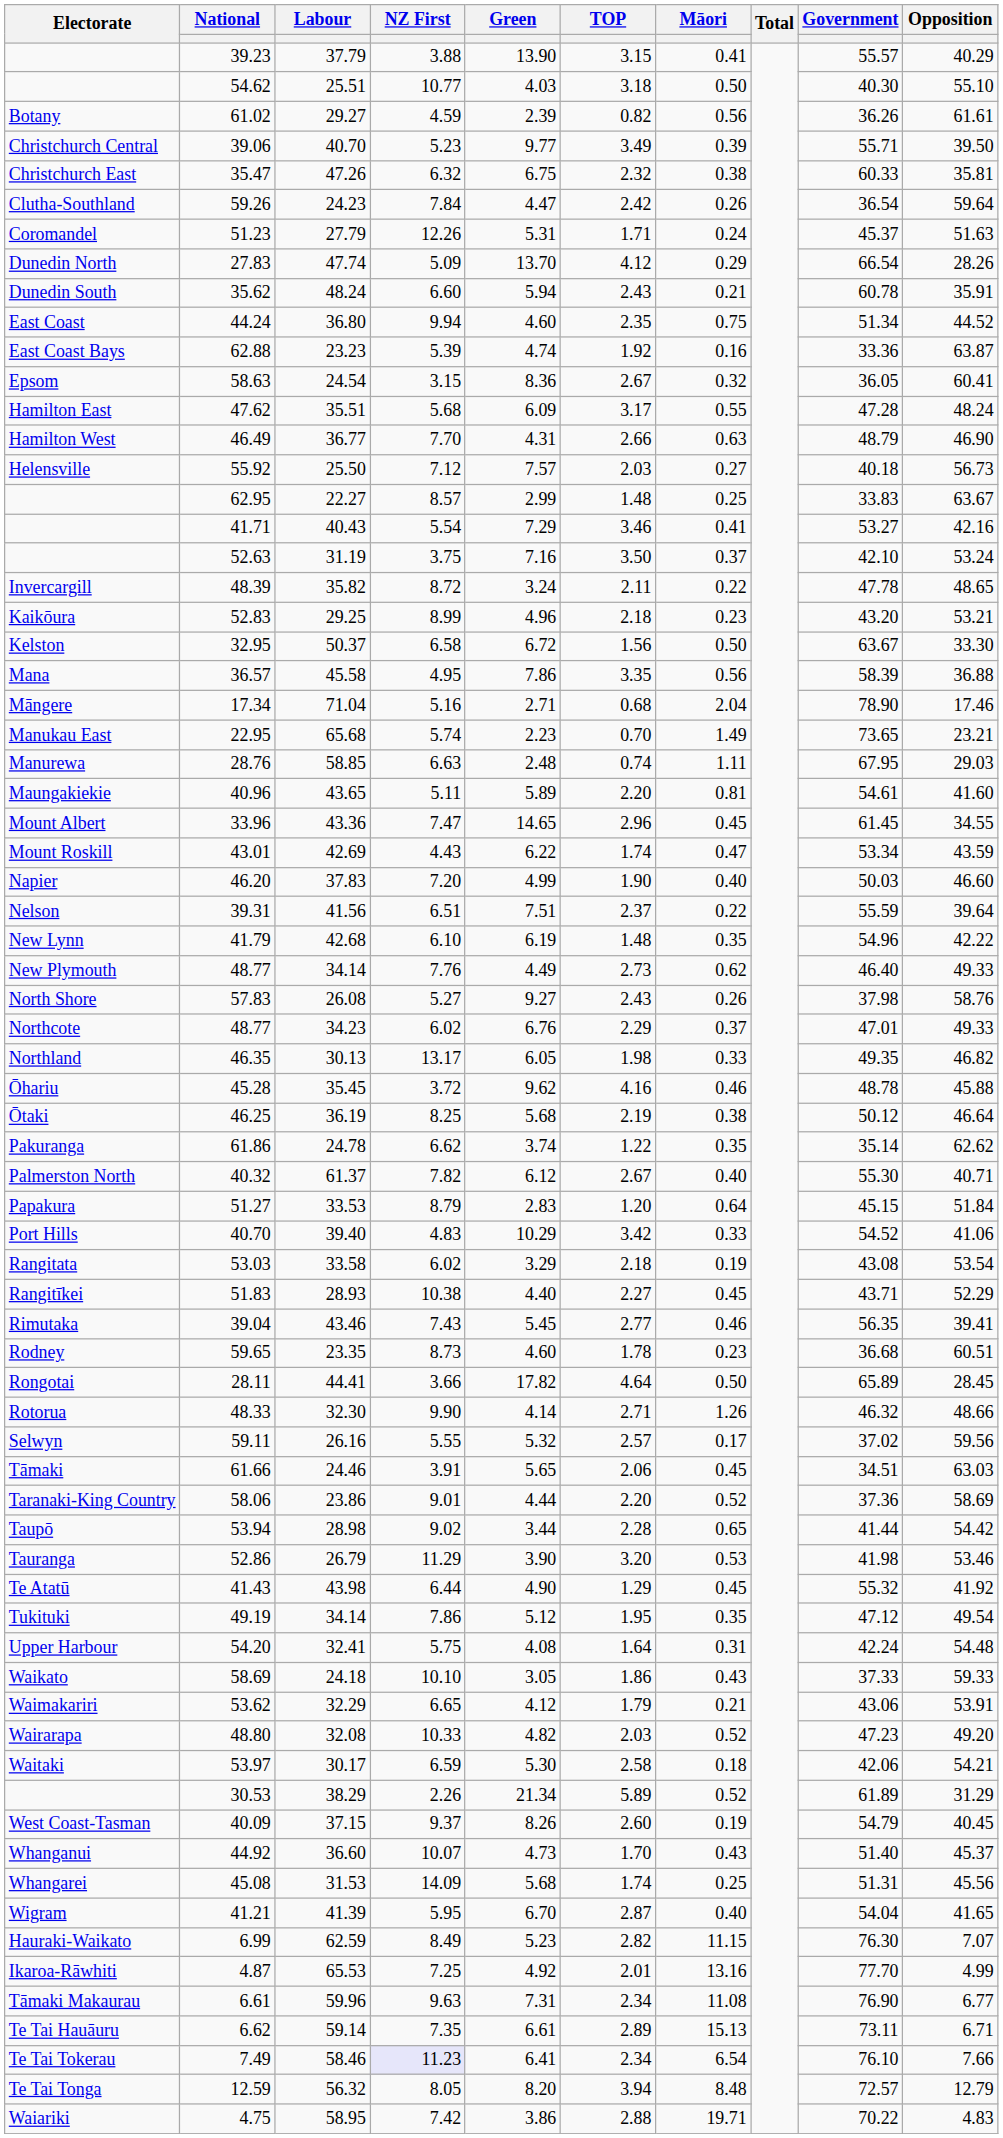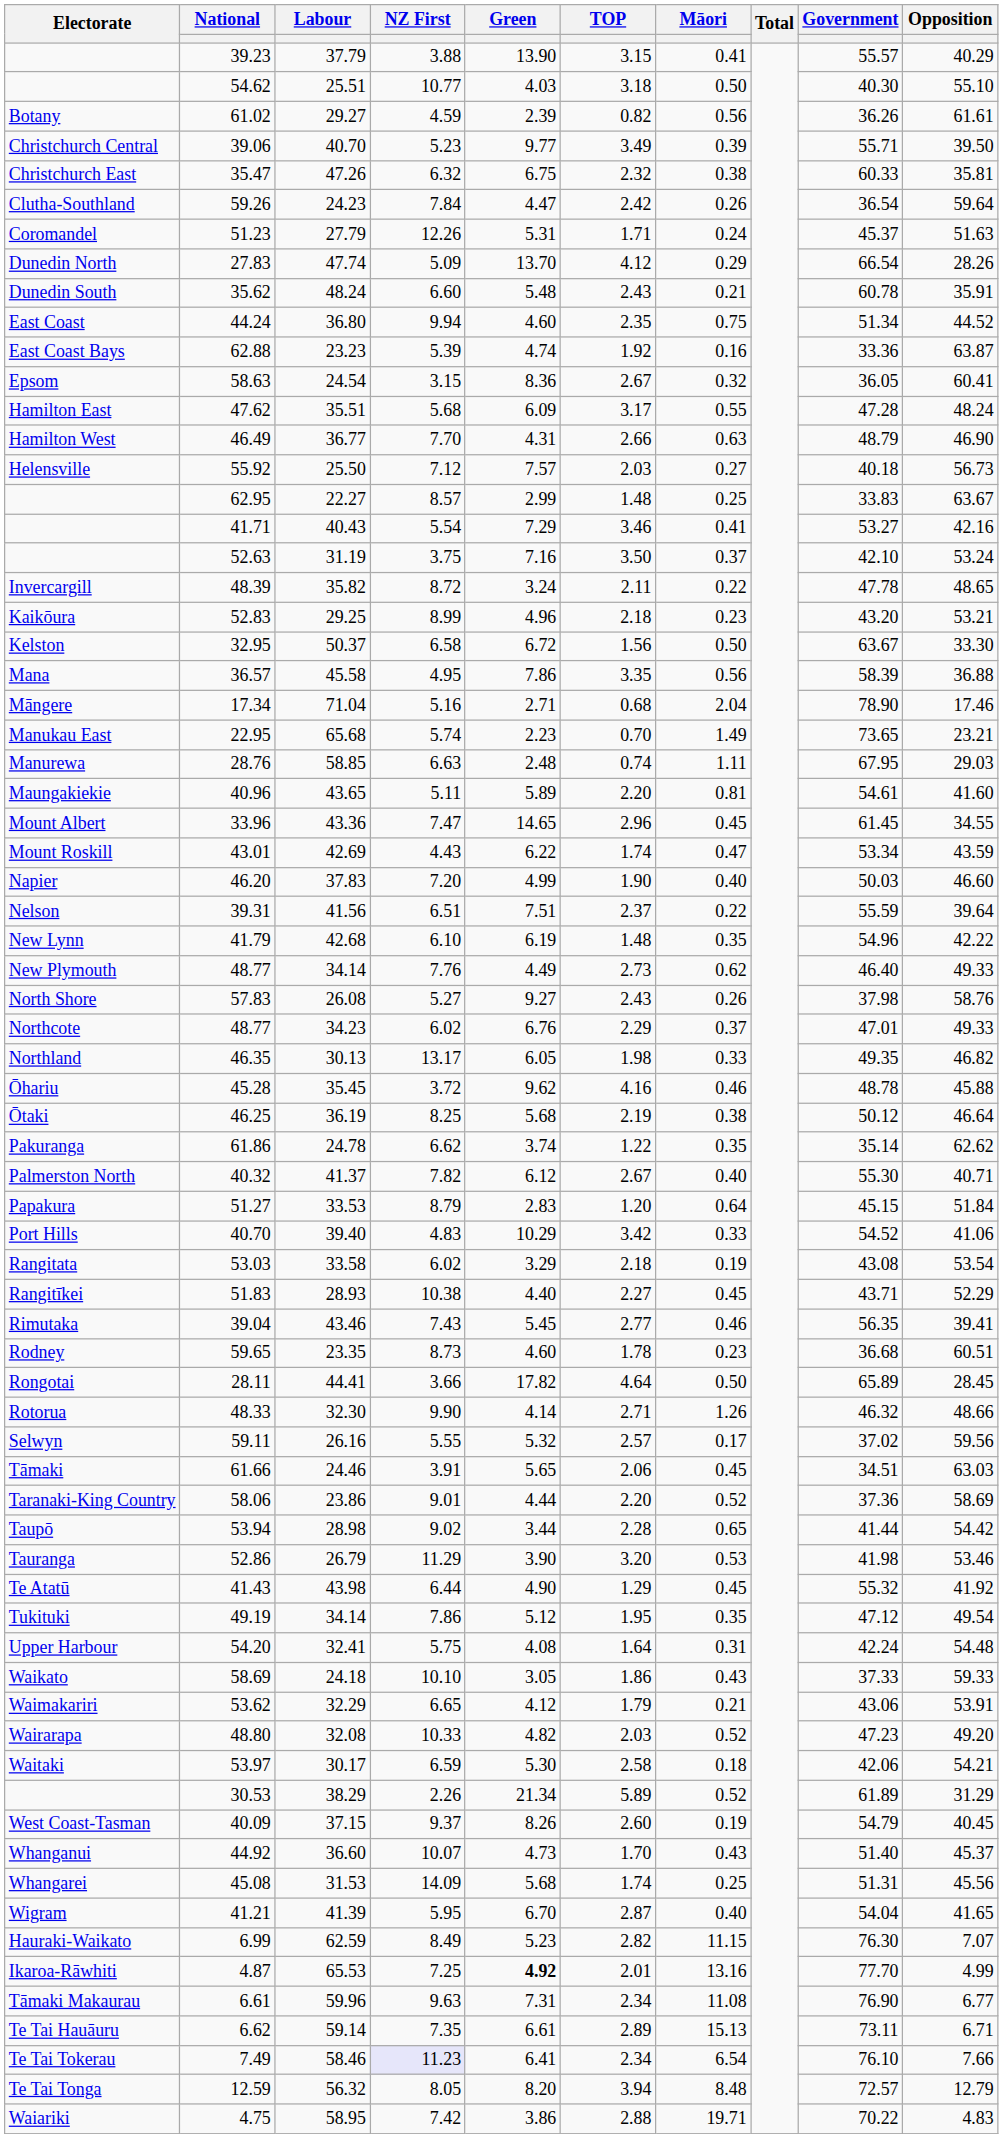(541, 293) 5.94 -> (541, 293) 5.48
(346, 1176) 61.37 -> (346, 1176) 41.37
(541, 1971) normal -> (541, 1971) bold
